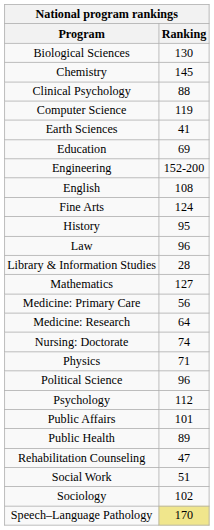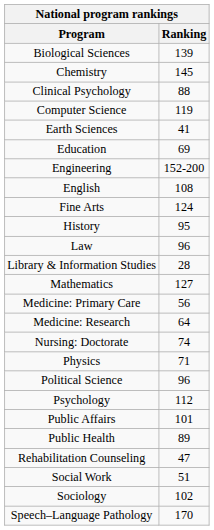(184, 52) 130 -> (184, 52) 139
(184, 515) khaki background -> (184, 515) no background
